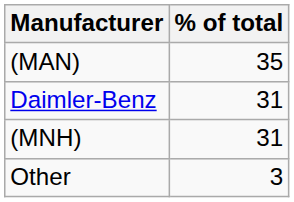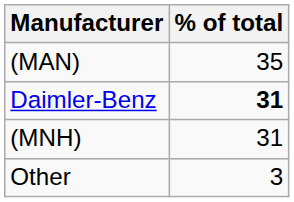(270, 100) normal -> (270, 100) bold
